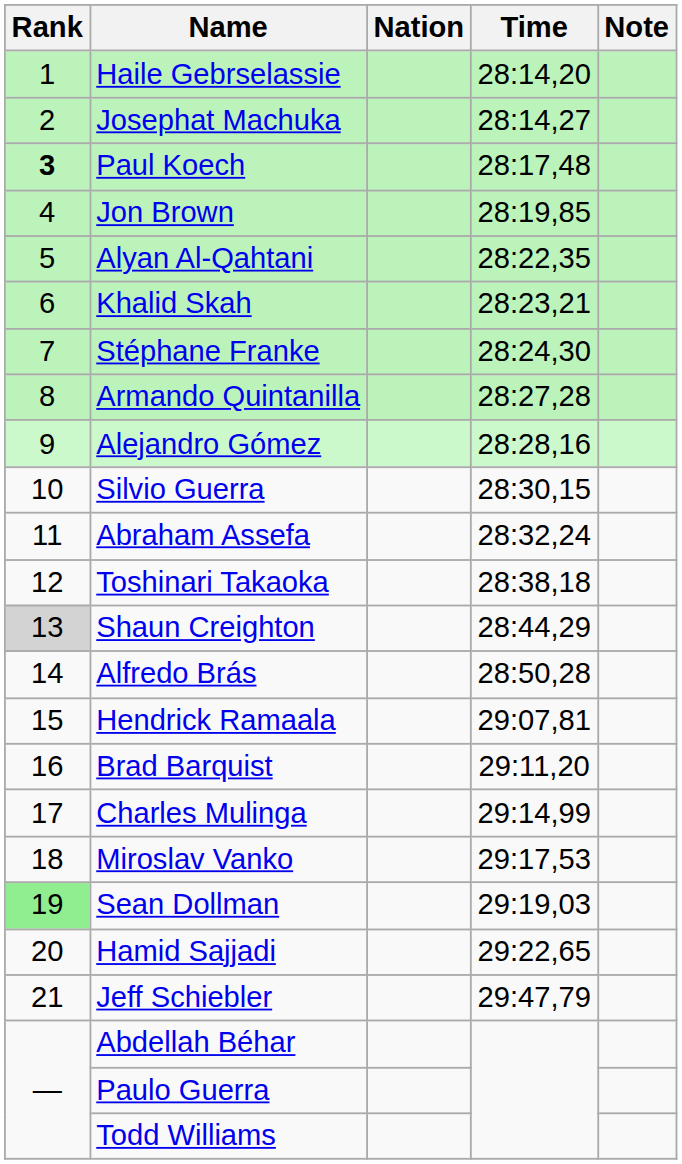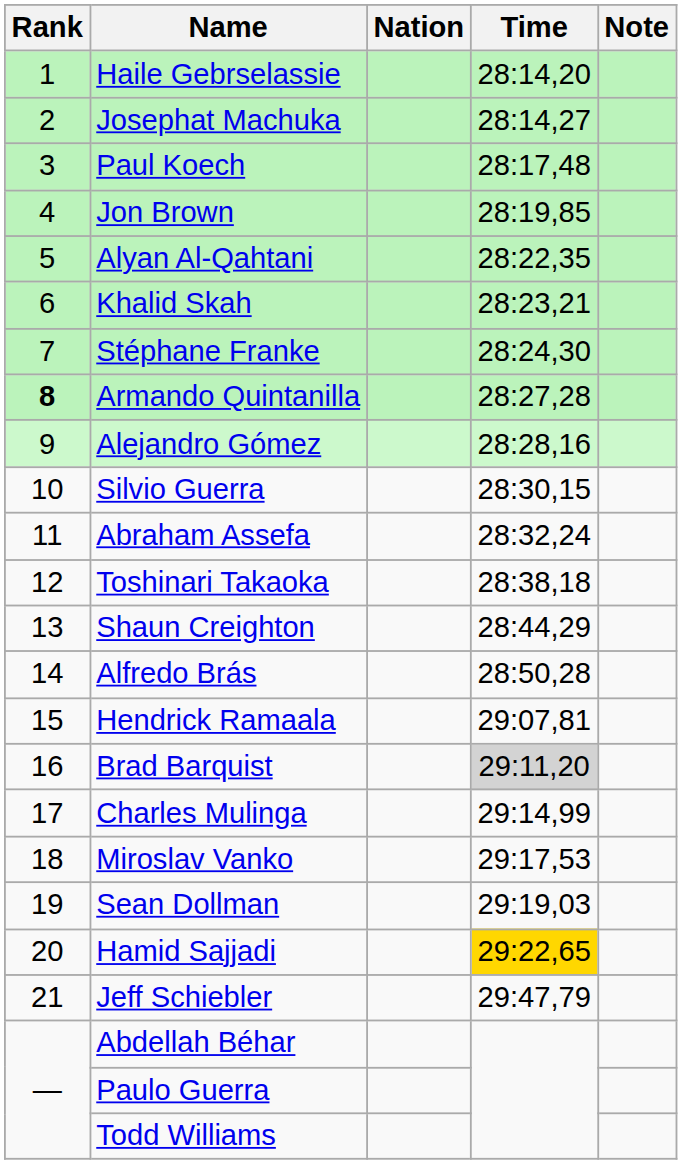(47, 166) bold -> (47, 166) normal
(47, 397) normal -> (47, 397) bold
(47, 627) lightgrey background -> (47, 627) no background
(534, 766) no background -> (534, 766) lightgrey background
(47, 905) lightgreen background -> (47, 905) no background
(534, 951) no background -> (534, 951) gold background
